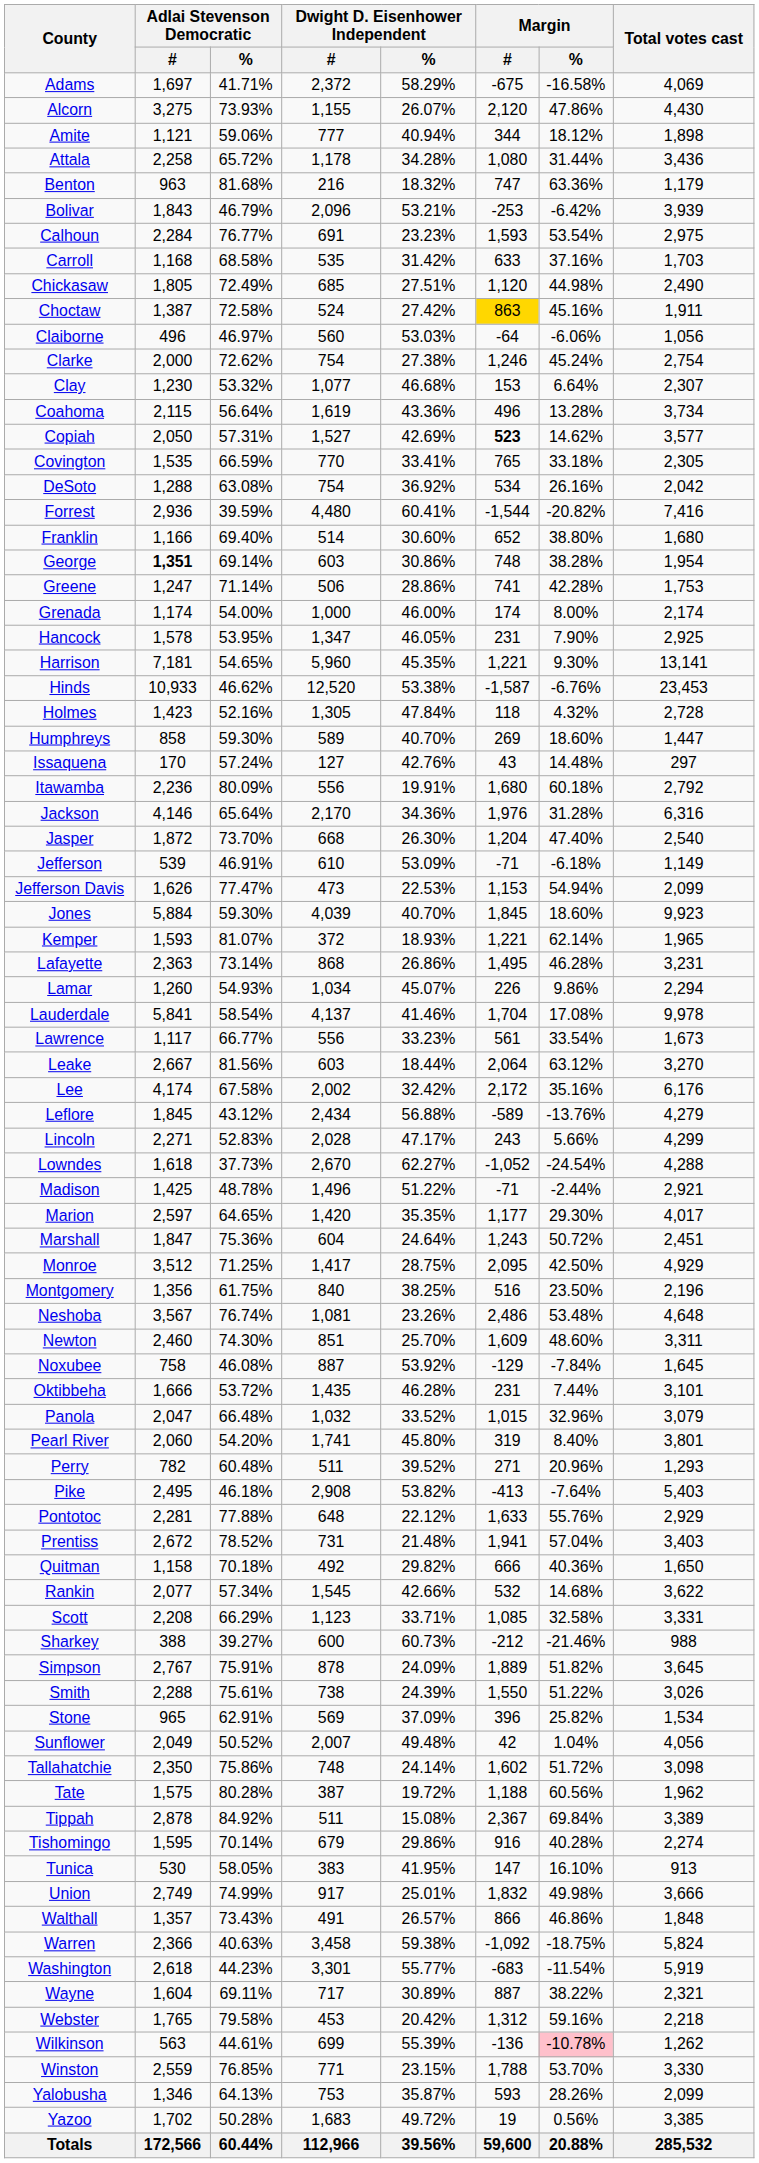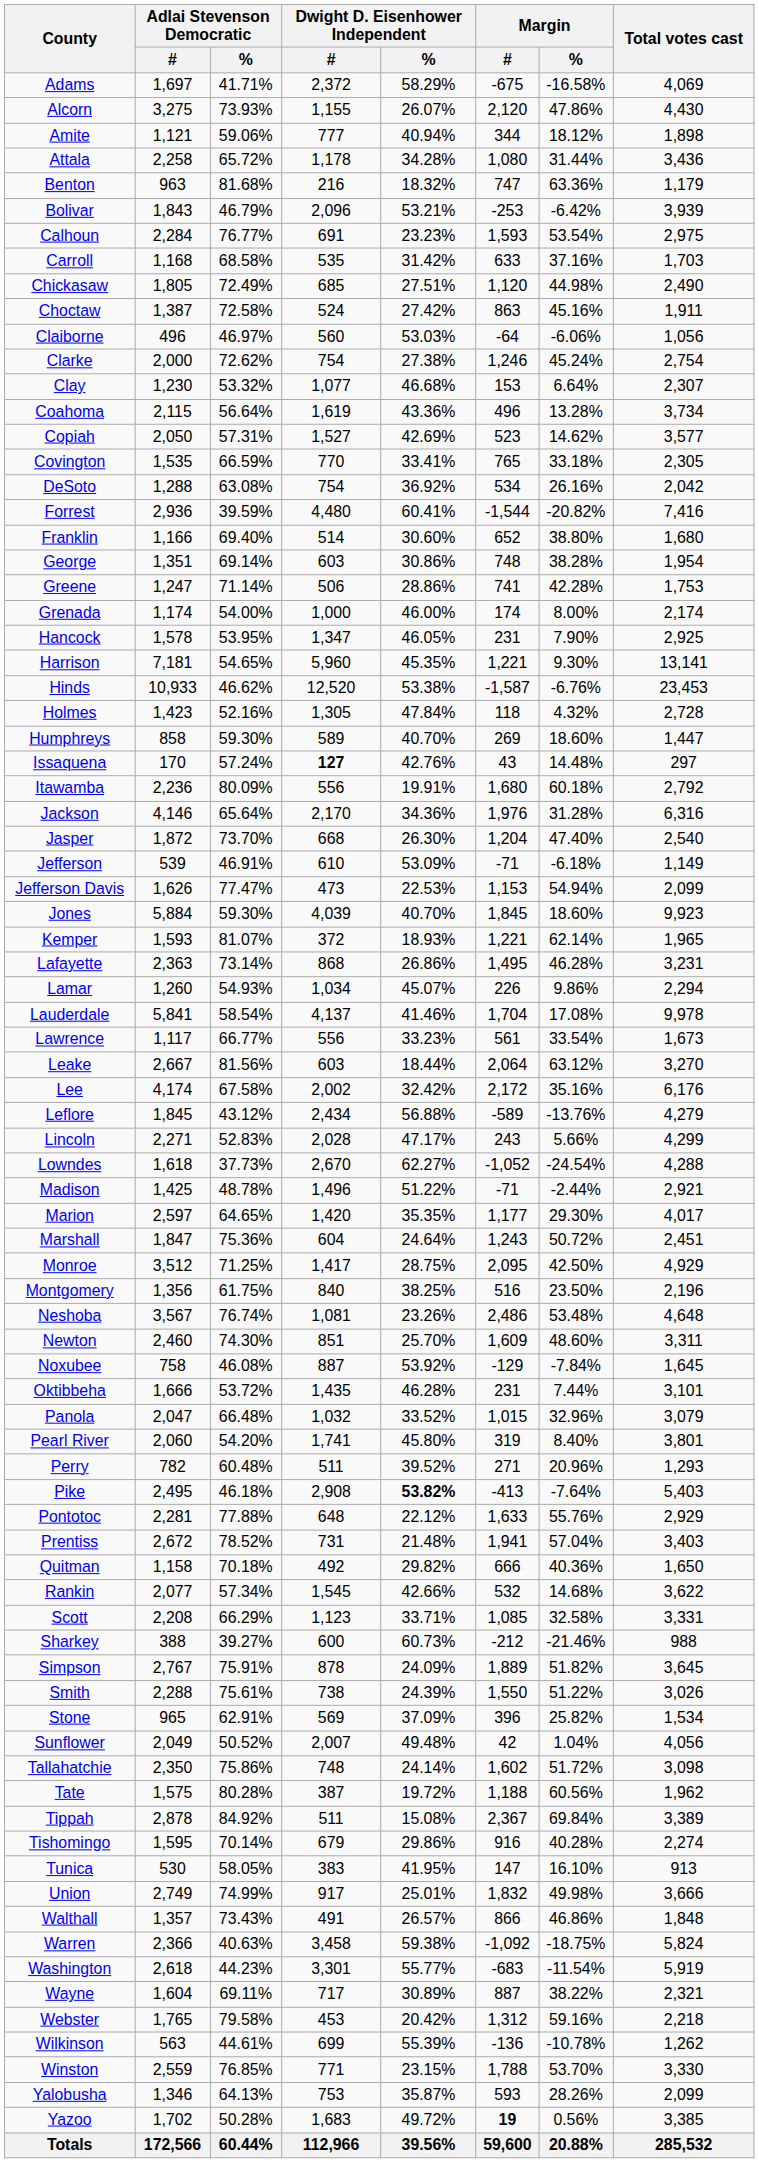(507, 311) gold background -> (507, 311) no background
(507, 436) bold -> (507, 436) normal
(172, 562) bold -> (172, 562) normal
(331, 763) normal -> (331, 763) bold
(428, 1491) normal -> (428, 1491) bold
(576, 2044) pink background -> (576, 2044) no background
(507, 2119) normal -> (507, 2119) bold
